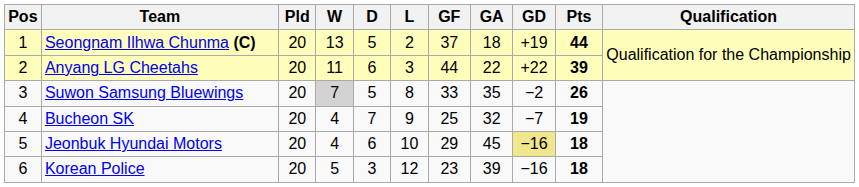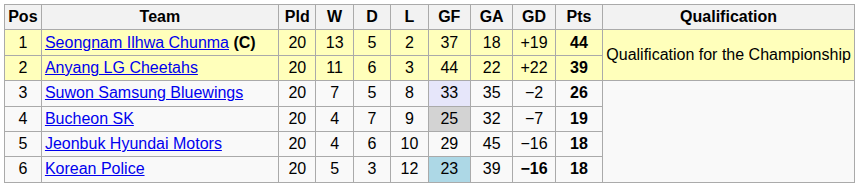(335, 93) lightgrey background -> (335, 93) no background
(449, 93) no background -> (449, 93) lavender background
(449, 118) no background -> (449, 118) lightgrey background
(534, 144) khaki background -> (534, 144) no background
(449, 169) no background -> (449, 169) lightblue background
(534, 169) normal -> (534, 169) bold
